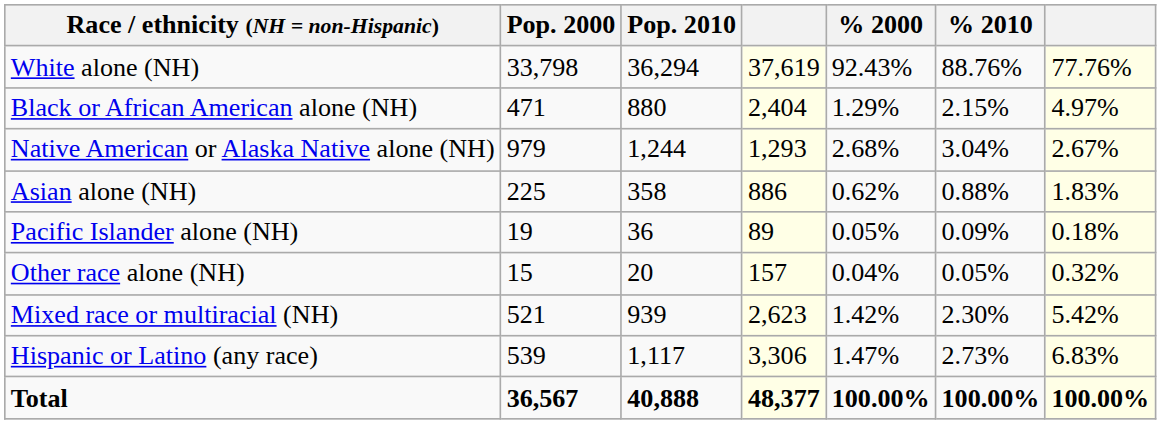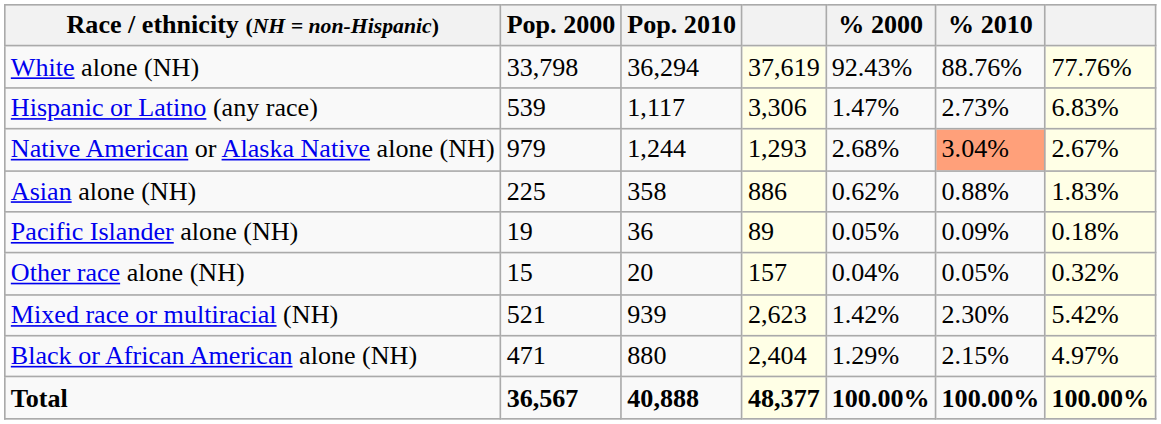rows swapped: (214, 107) <-> (164, 356)
(975, 149) no background -> (975, 149) lightsalmon background
